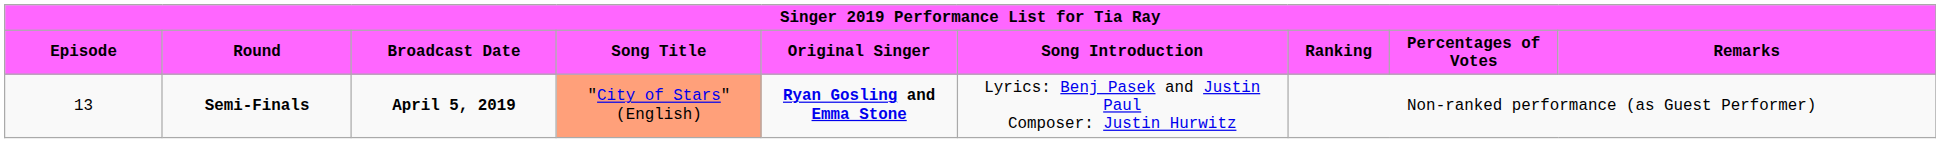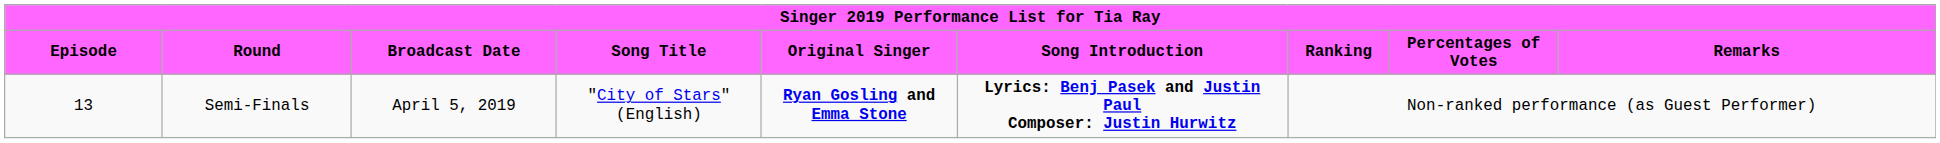(257, 106) bold -> (257, 106) normal
(454, 106) bold -> (454, 106) normal
(659, 106) lightsalmon background -> (659, 106) no background
(1122, 106) normal -> (1122, 106) bold
